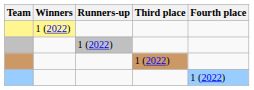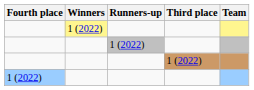columns swapped: (19, 12) <-> (218, 12)
